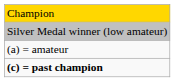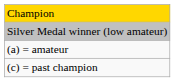(55, 67) bold -> (52, 67) normal
